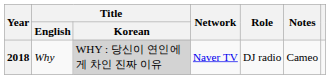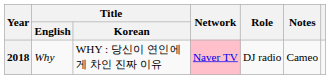(128, 56) lightgrey background -> (128, 56) no background
(215, 57) no background -> (215, 57) pink background
